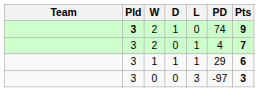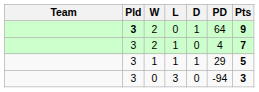columns swapped: (175, 12) <-> (197, 12)
(220, 29) 74 -> (220, 29) 64
(243, 62) 6 -> (243, 62) 5
(220, 78) -97 -> (220, 78) -94
